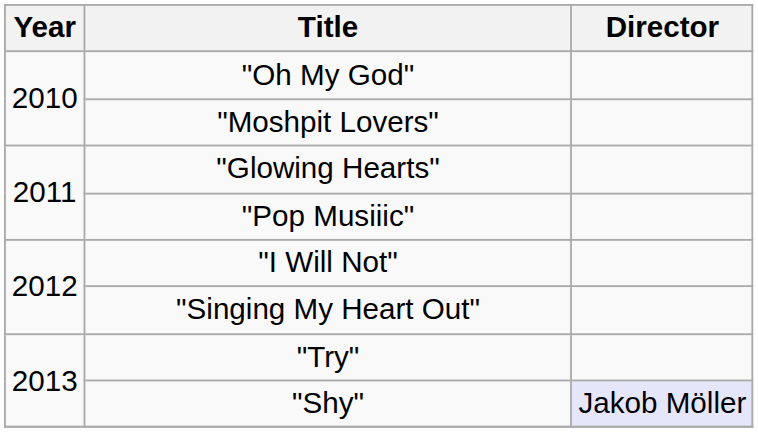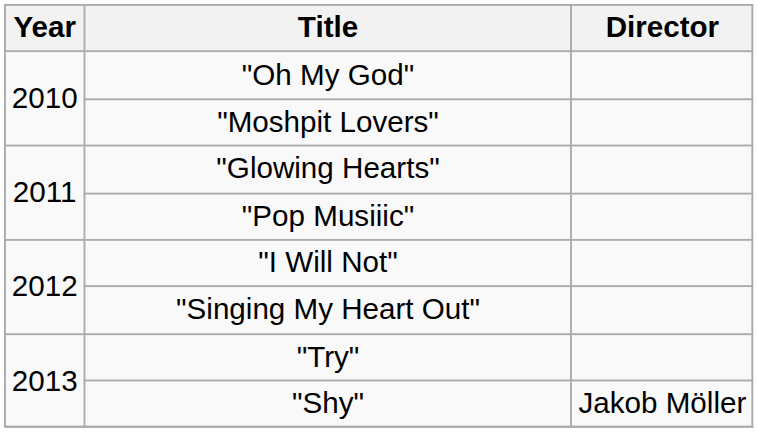(662, 403) lavender background -> (662, 403) no background
